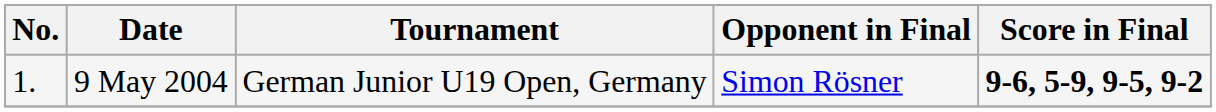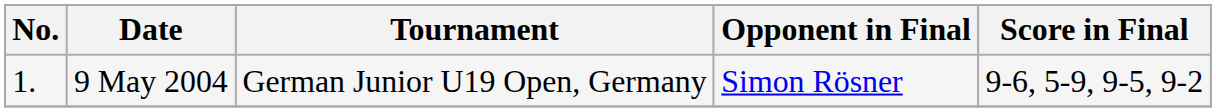(1094, 80) bold -> (1094, 80) normal
